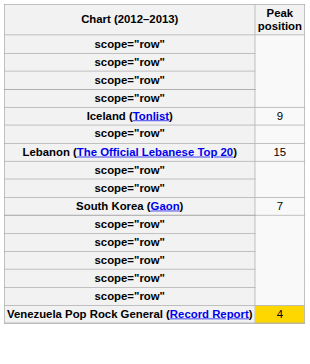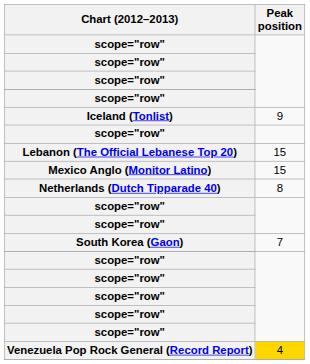+ row: (130, 170)
+ row: (130, 188)
